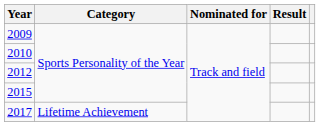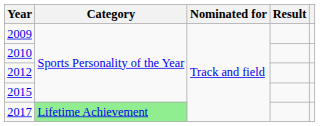(93, 111) no background -> (93, 111) lightgreen background
